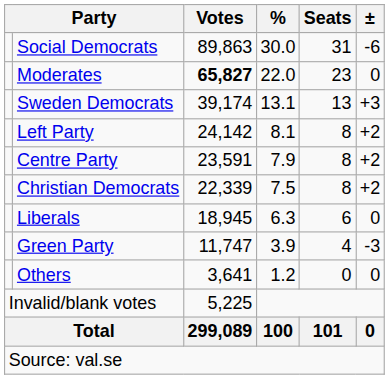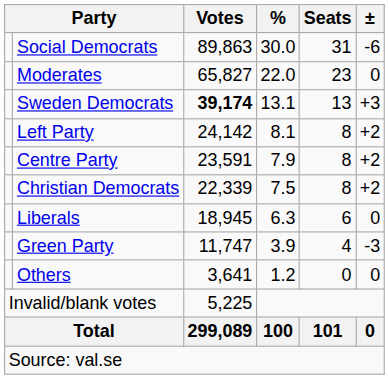(225, 75) bold -> (225, 75) normal
(225, 103) normal -> (225, 103) bold
